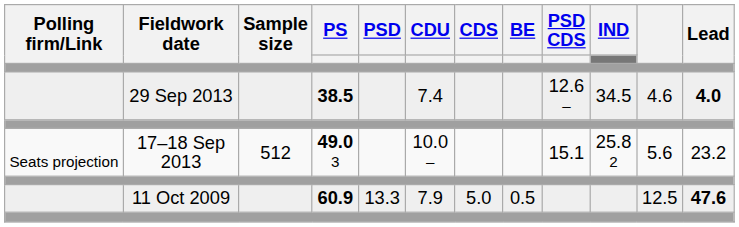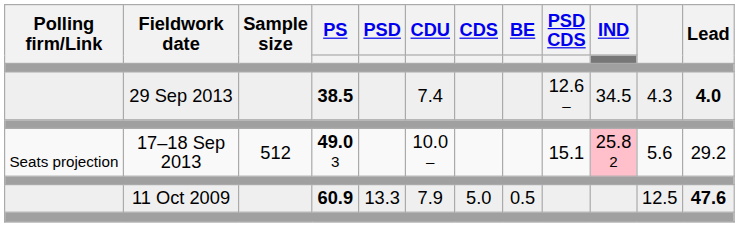(660, 96) 4.6 -> (660, 96) 4.3
(614, 152) no background -> (614, 152) pink background
(708, 152) 23.2 -> (708, 152) 29.2
